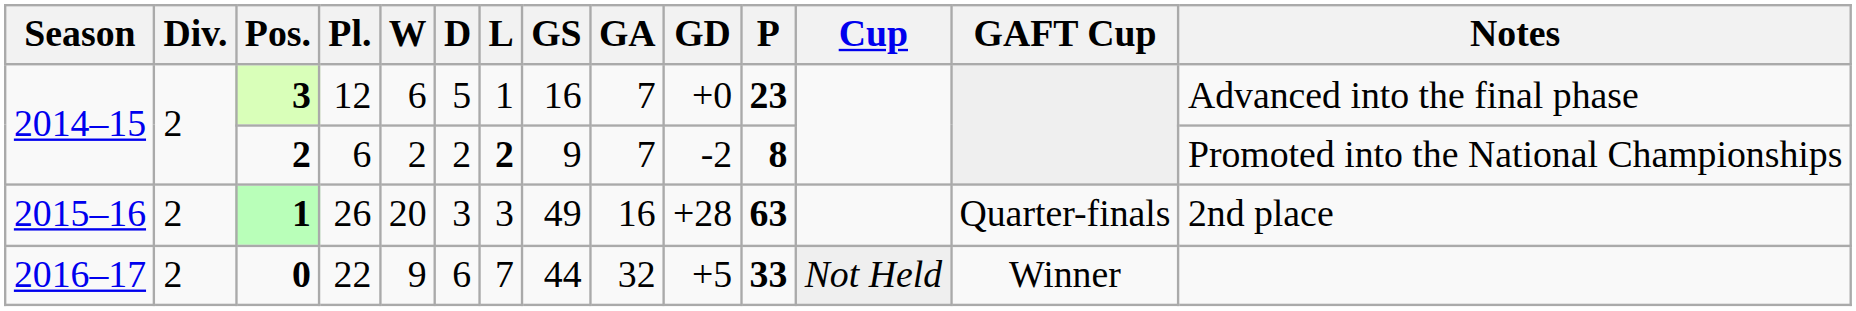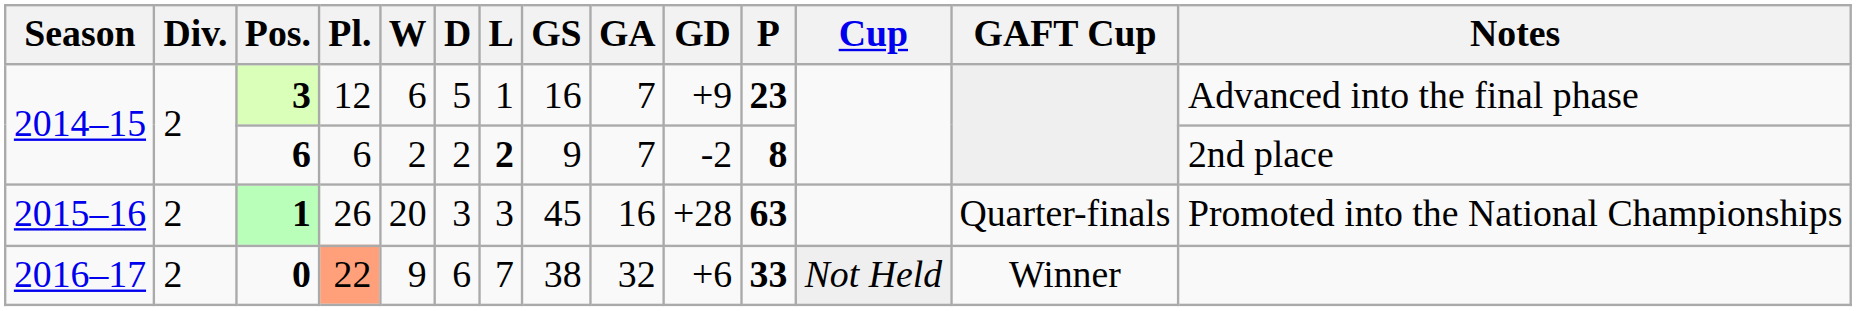(712, 94) +0 -> (712, 94) +9
(302, 154) 2 -> (302, 154) 6
(1515, 154) Promoted into the National Championships -> (1261, 154) 2nd place
(563, 214) 49 -> (563, 214) 45
(1261, 214) 2nd place -> (1515, 214) Promoted into the National Championships
(352, 273) no background -> (352, 273) lightsalmon background
(563, 273) 44 -> (563, 273) 38
(712, 273) +5 -> (712, 273) +6
